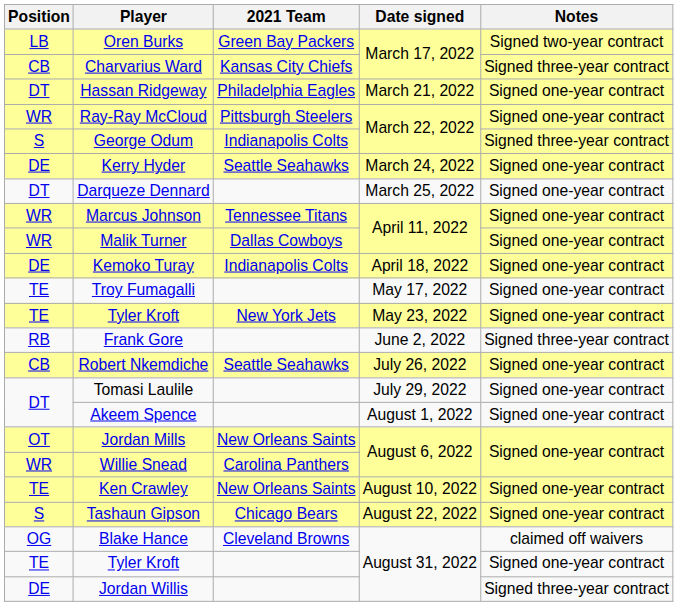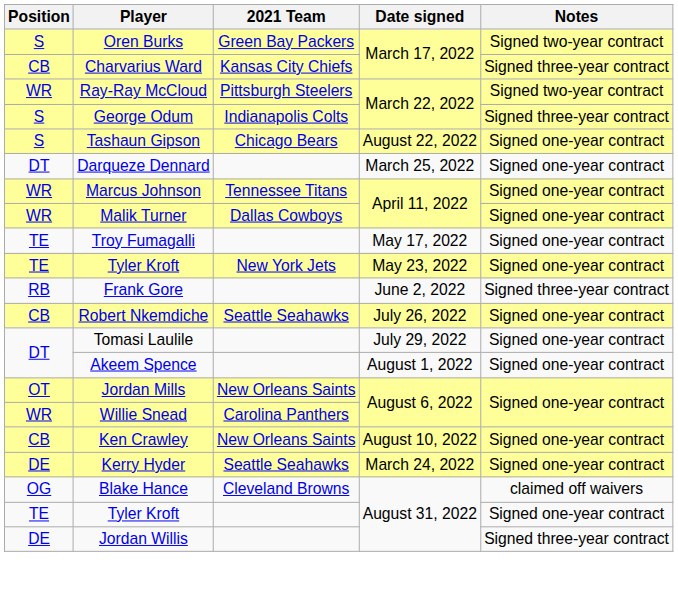(39, 41) LB -> (39, 41) S
- row: (143, 91)
(577, 116) Signed one-year contract -> (577, 91) Signed two-year contract
rows swapped: (143, 166) <-> (143, 514)
- row: (143, 265)
(39, 489) TE -> (39, 439) CB
